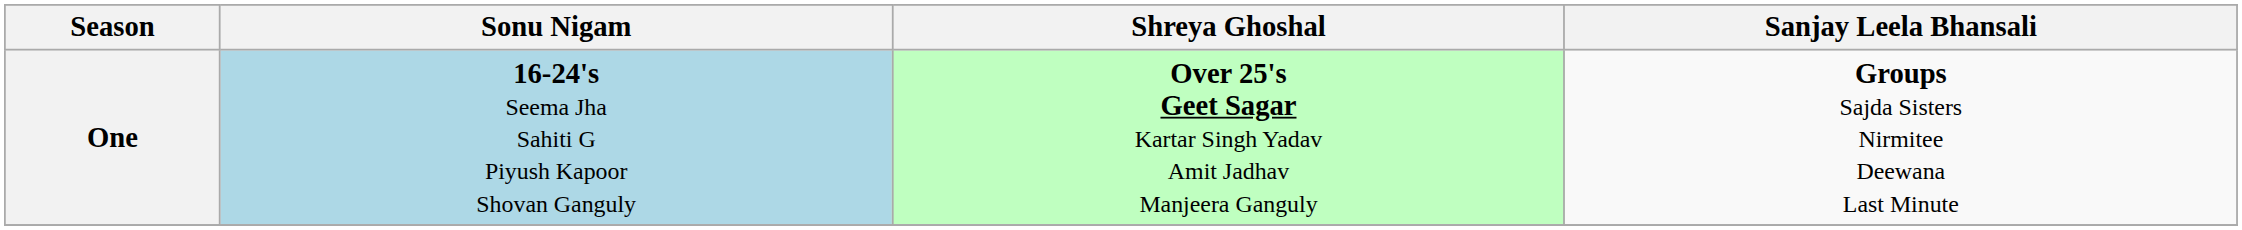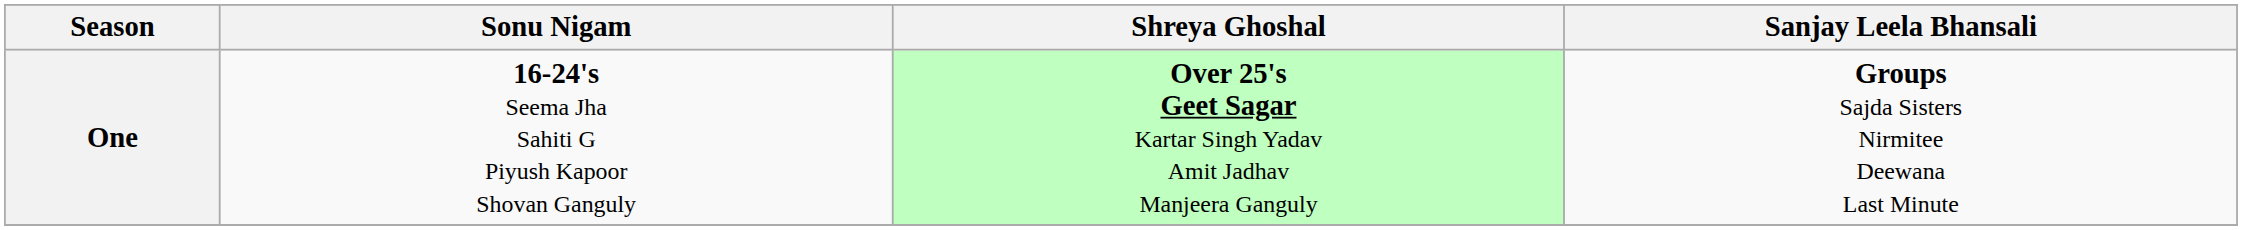(556, 137) lightblue background -> (556, 137) no background
